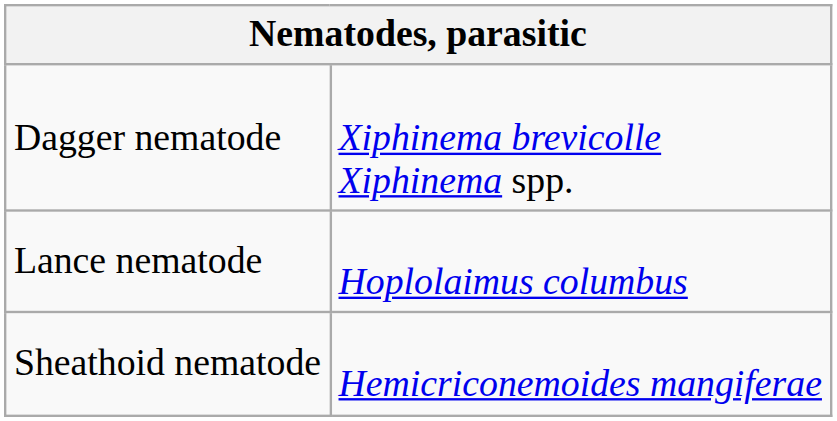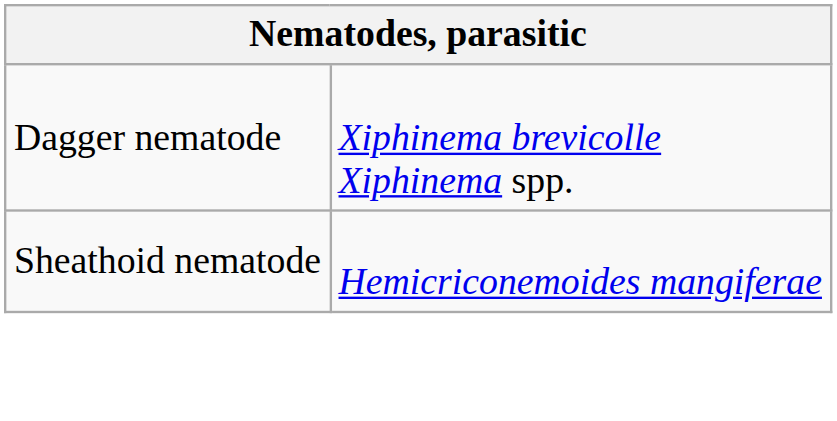- row: (138, 260)
